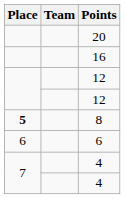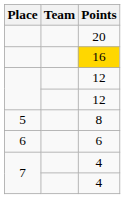(99, 57) no background -> (99, 57) gold background
(23, 120) bold -> (23, 120) normal
